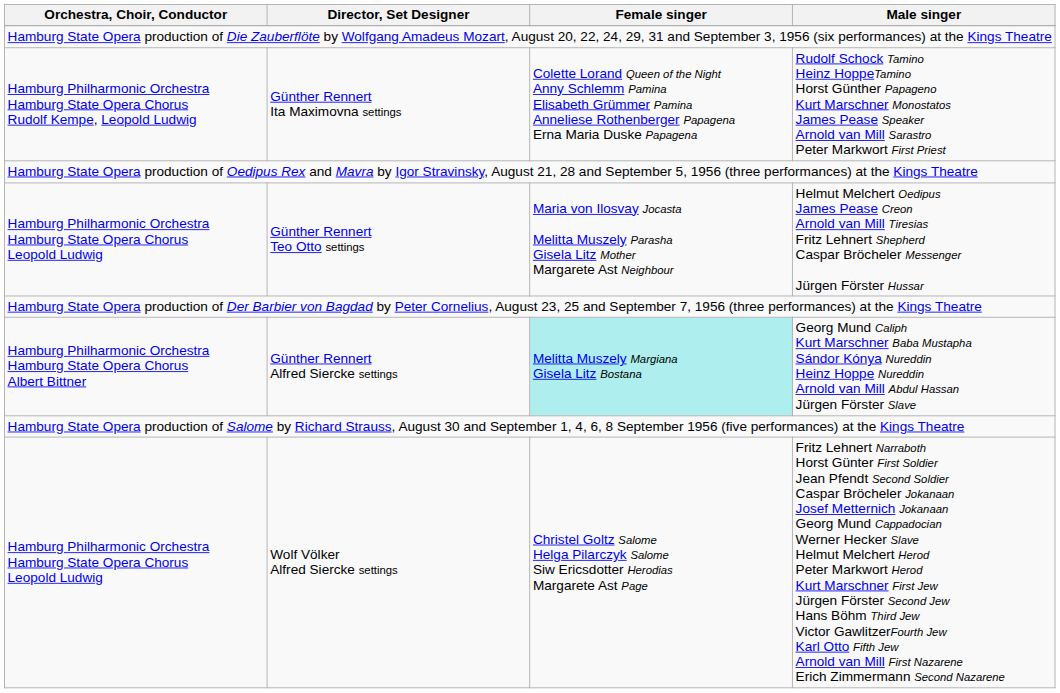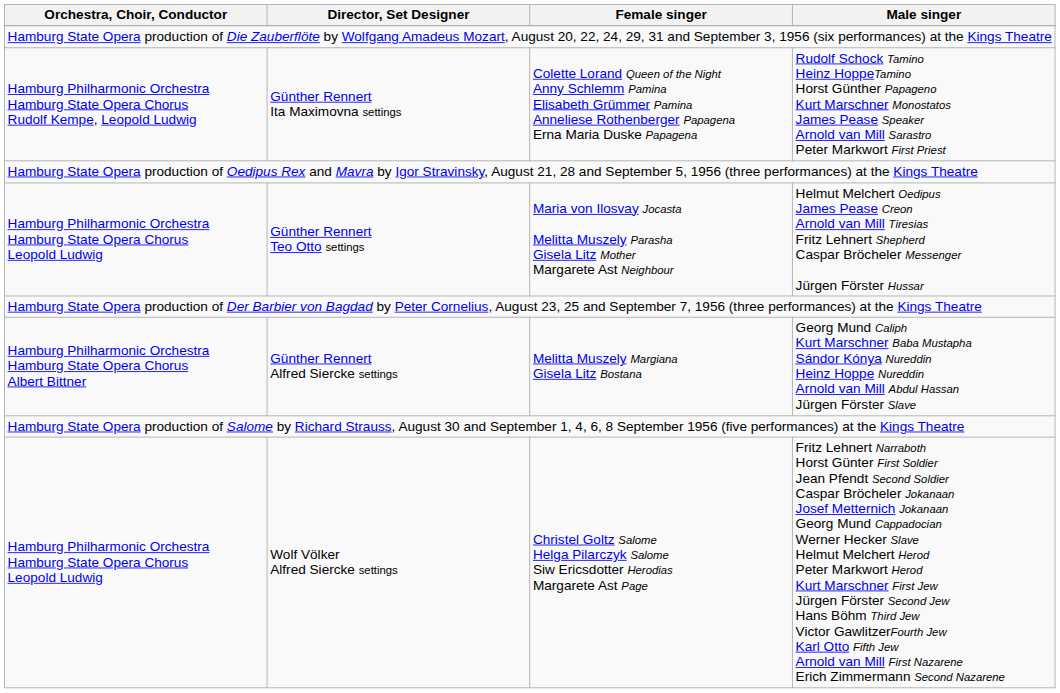(605, 366) paleturquoise background -> (605, 366) no background
